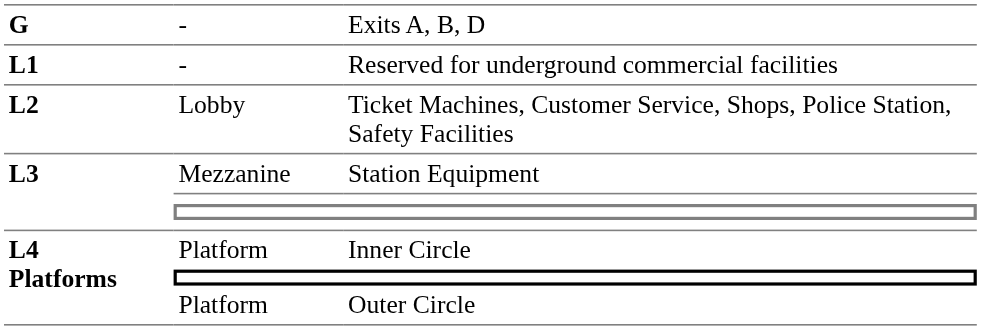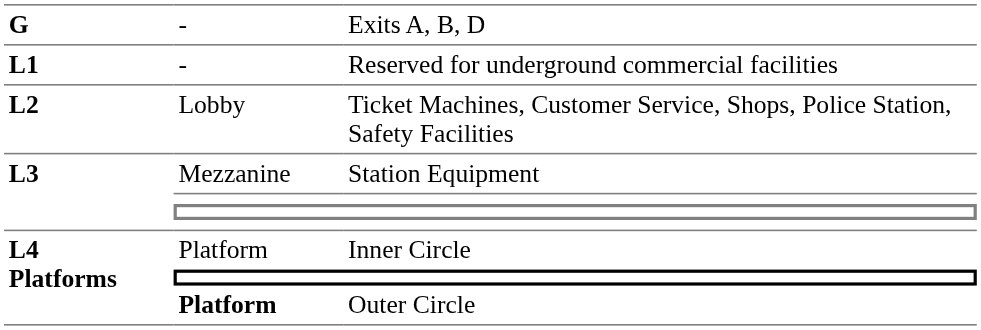(223, 304) normal -> (227, 304) bold
